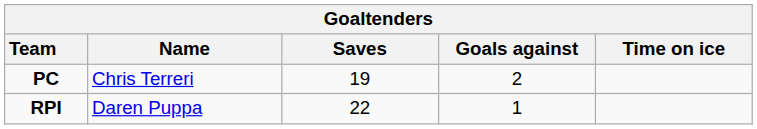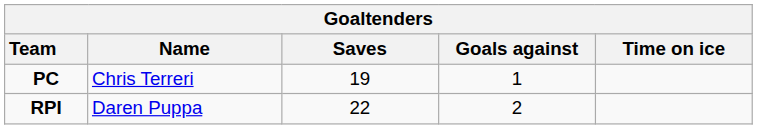(517, 78) 2 -> (517, 78) 1
(517, 108) 1 -> (517, 108) 2
